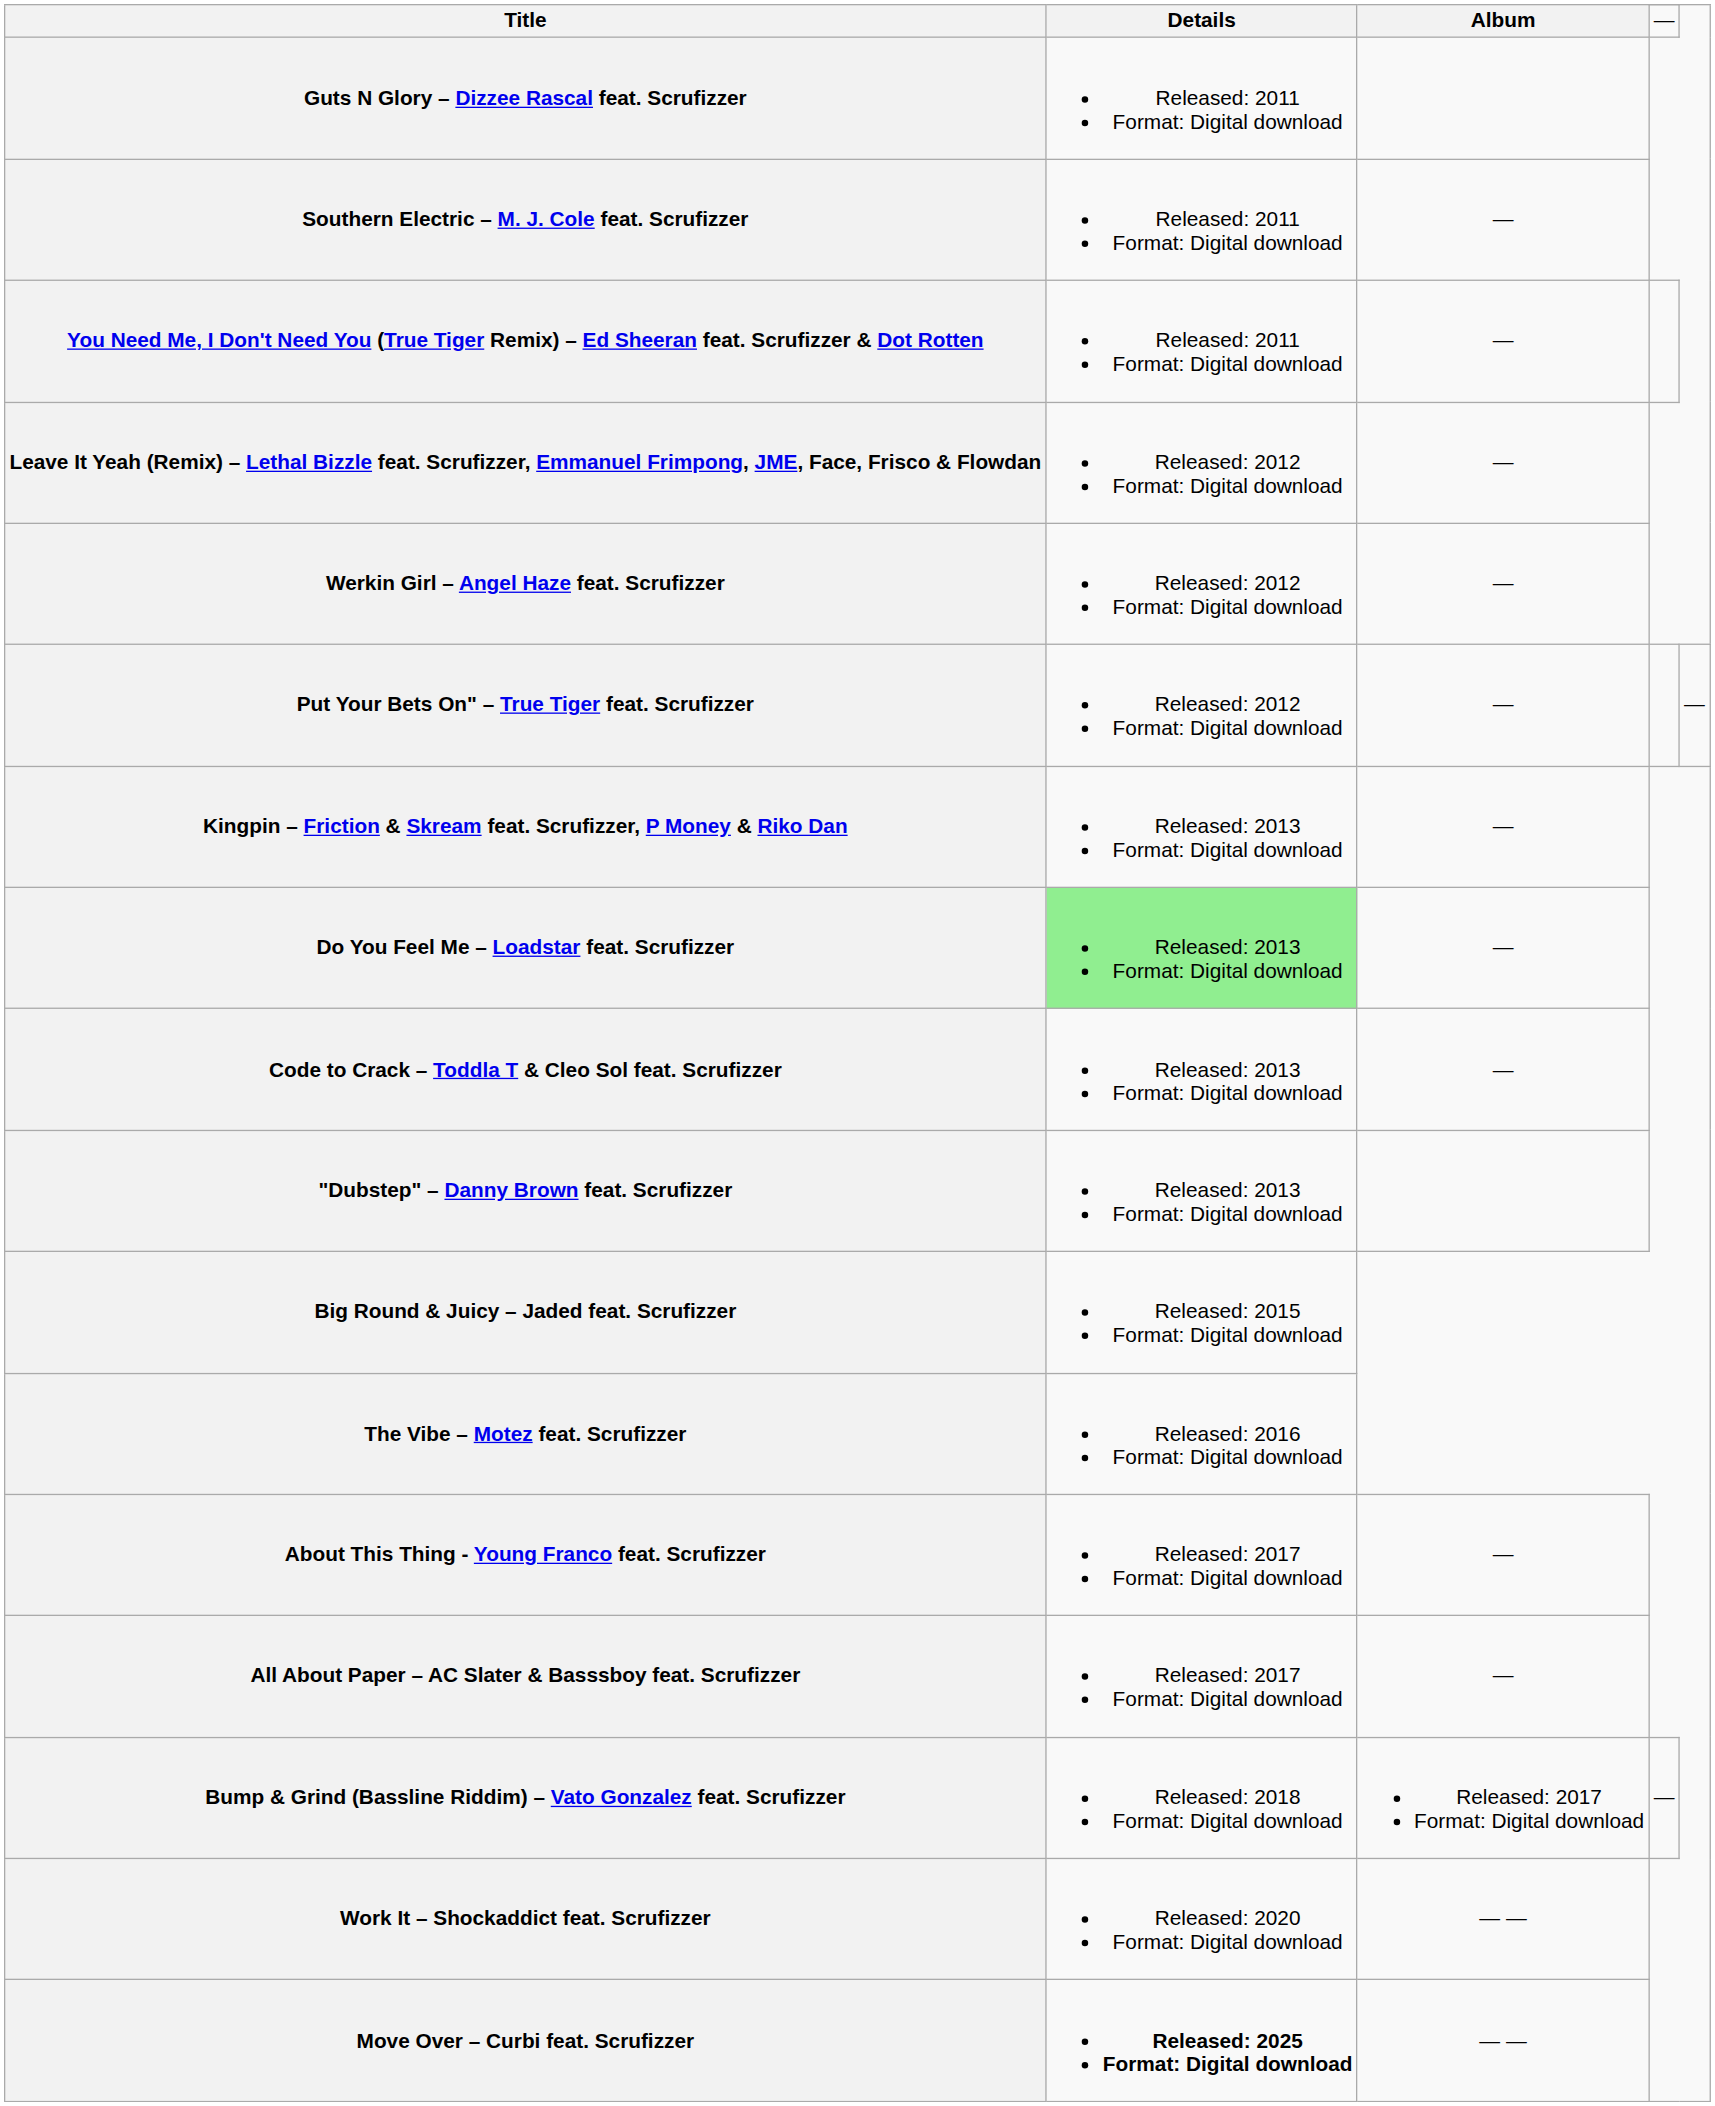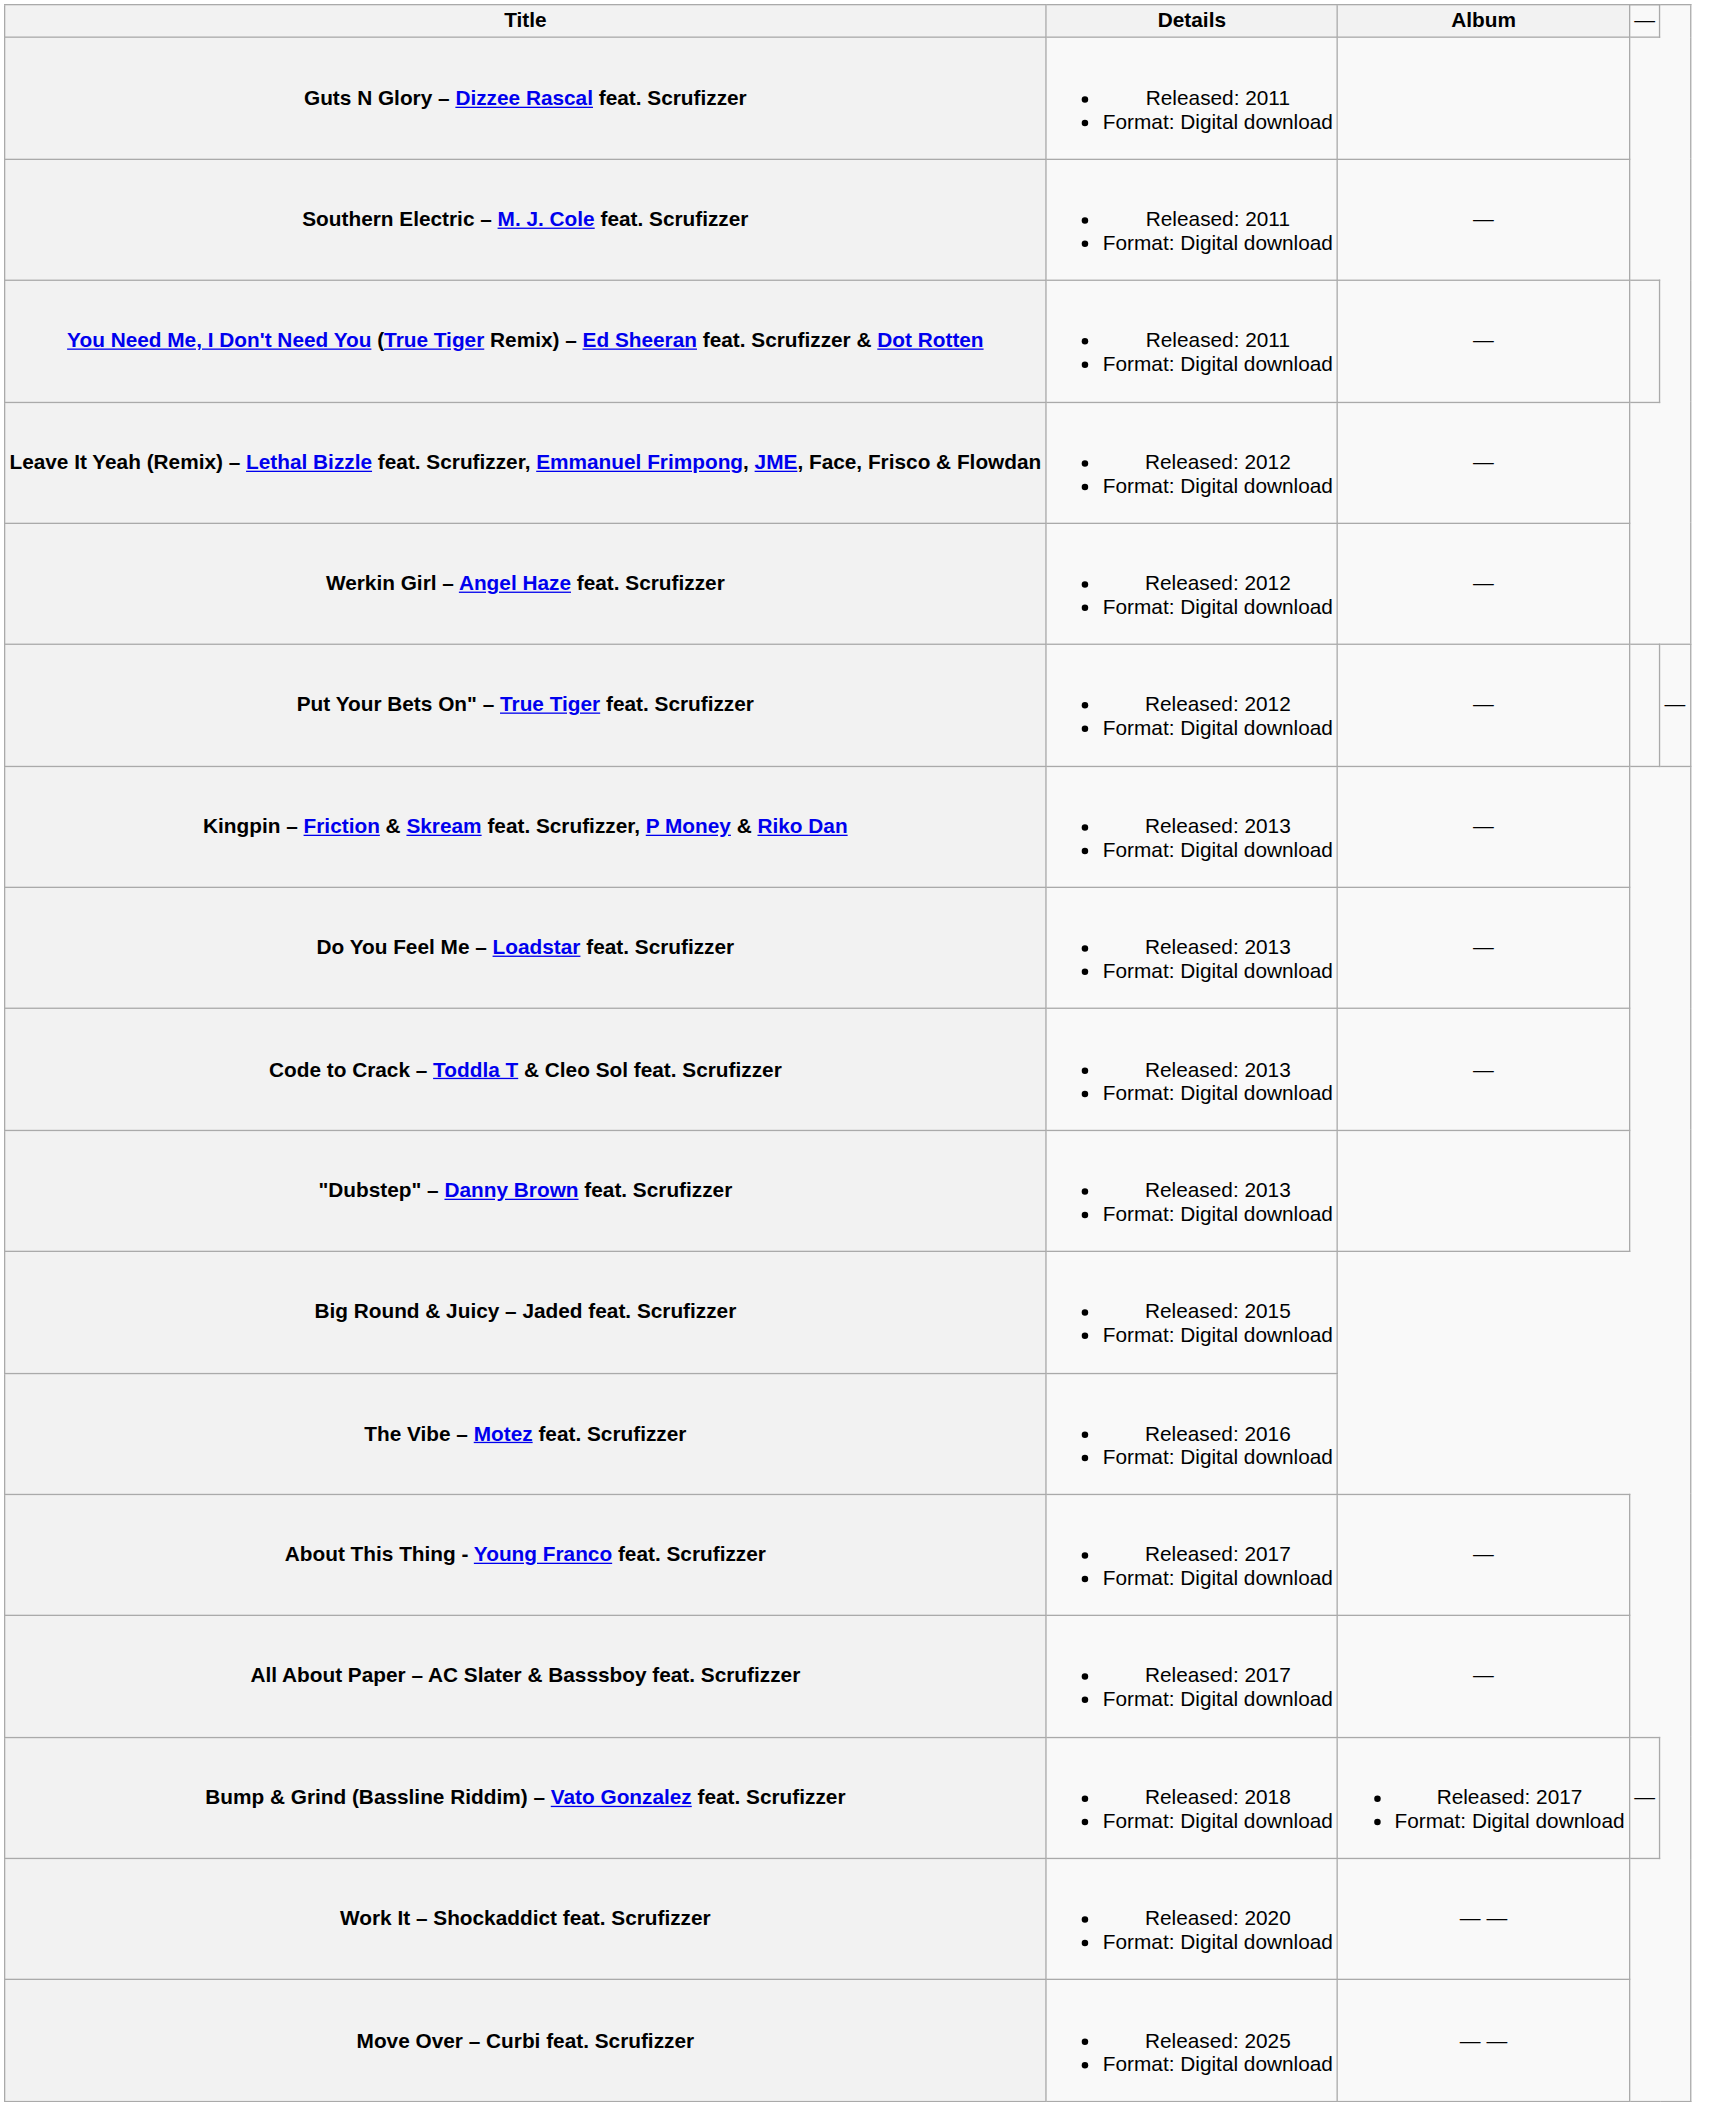(1202, 960) lightgreen background -> (1192, 960) no background
(1202, 2052) bold -> (1192, 2052) normal
